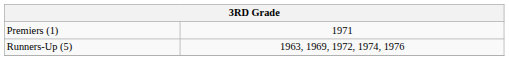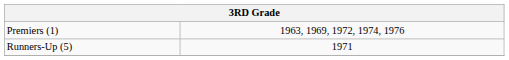(342, 30) 1971 -> (342, 30) 1963, 1969, 1972, 1974, 1976
(342, 47) 1963, 1969, 1972, 1974, 1976 -> (342, 47) 1971
